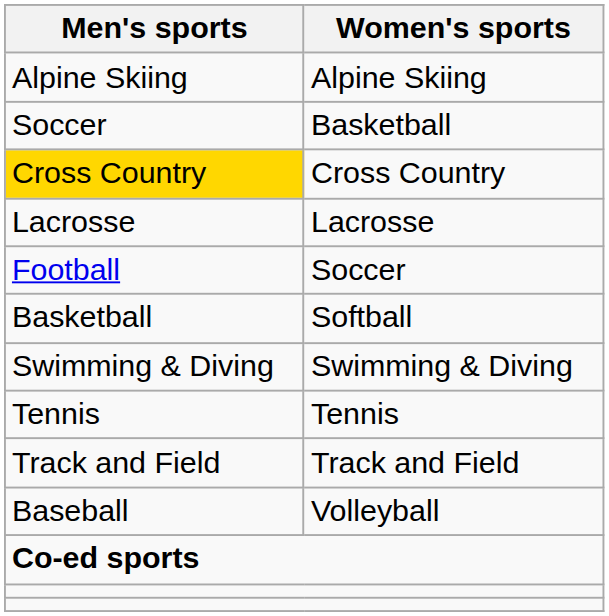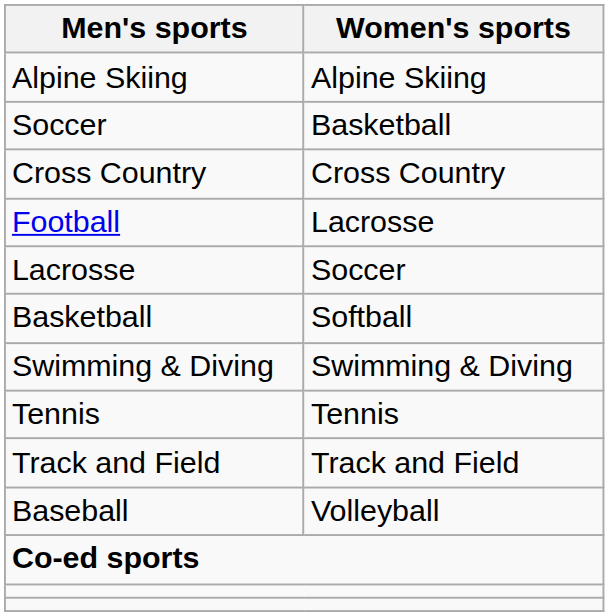(109, 173) gold background -> (109, 173) no background
(74, 221) Lacrosse -> (66, 221) Football
(66, 269) Football -> (74, 269) Lacrosse
